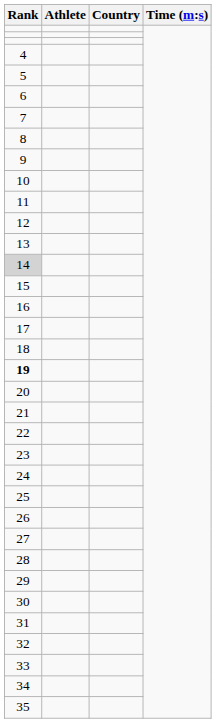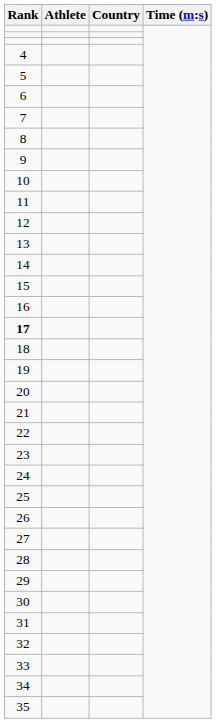(23, 265) lightgrey background -> (23, 265) no background
(23, 328) normal -> (23, 328) bold
(23, 370) bold -> (23, 370) normal
